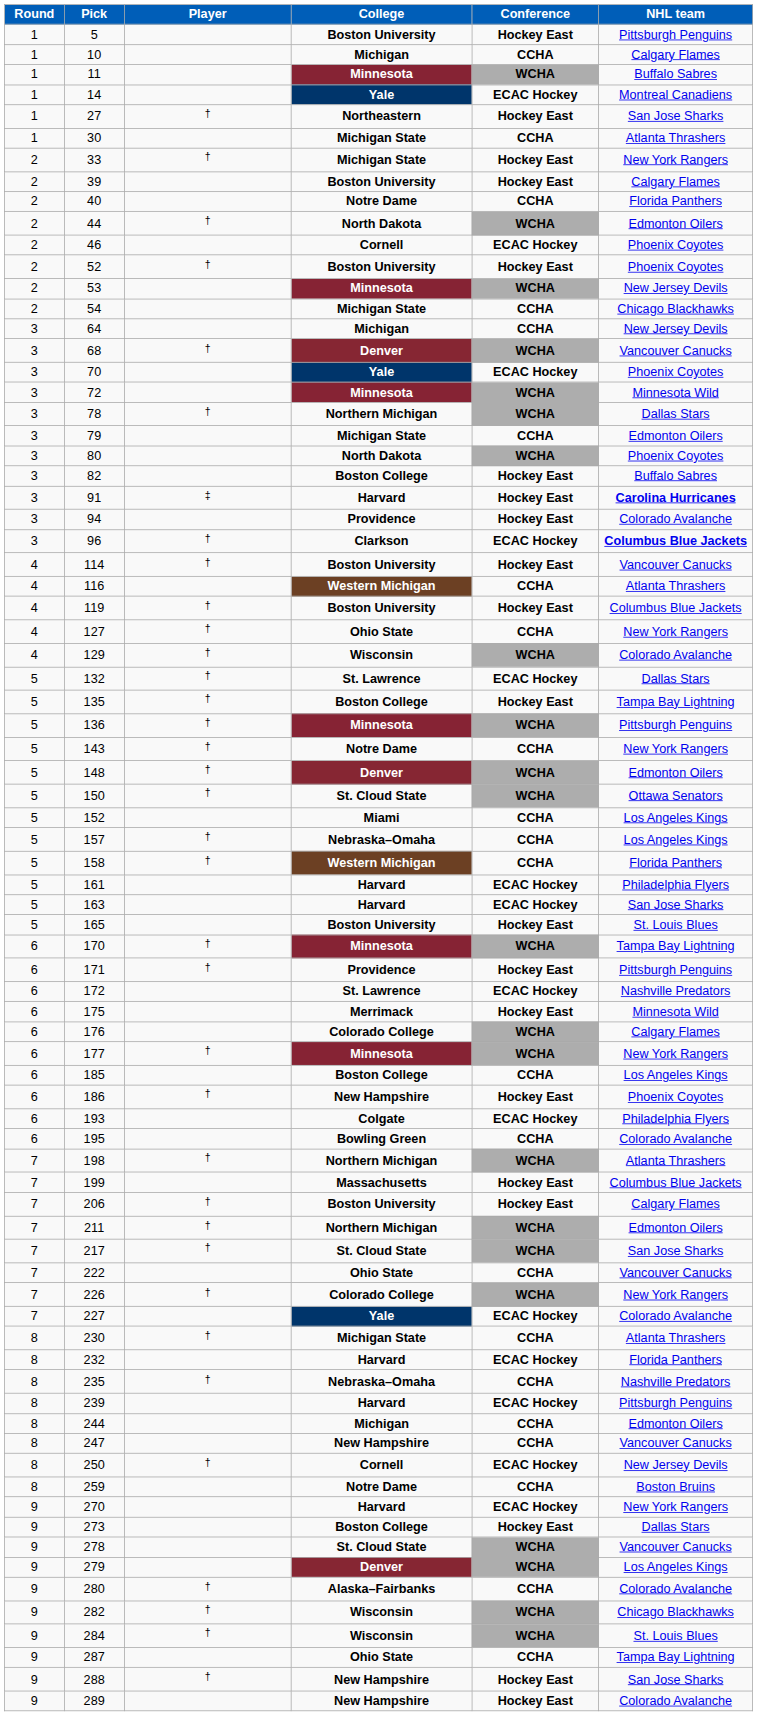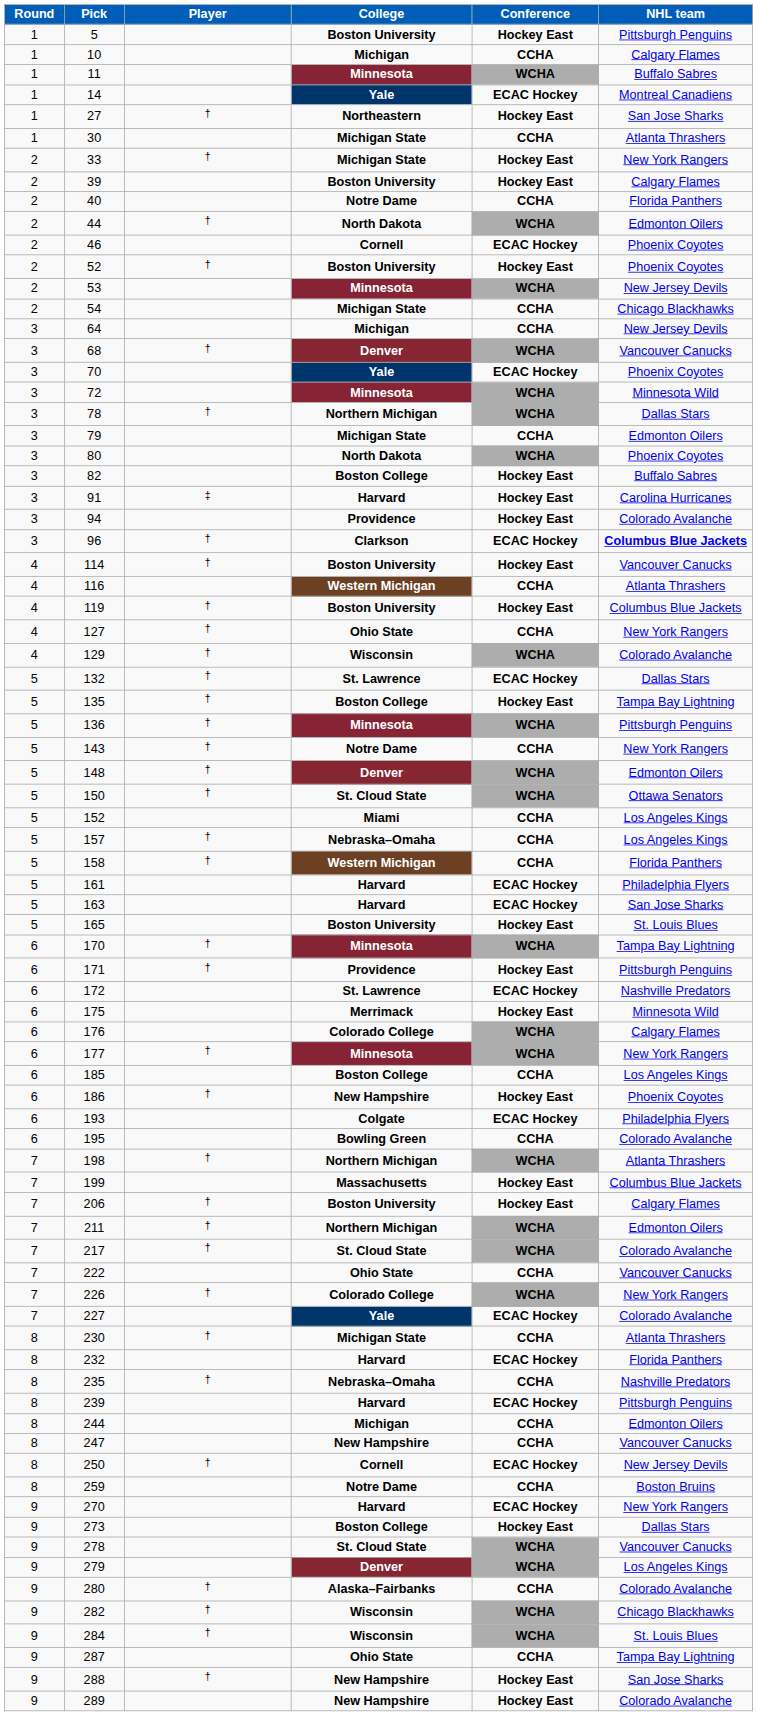(676, 497) bold -> (676, 497) normal
(676, 1251) San Jose Sharks -> (676, 1251) Colorado Avalanche
